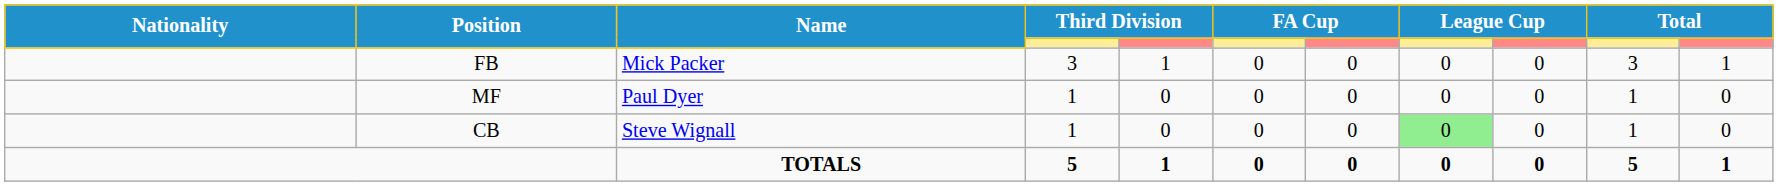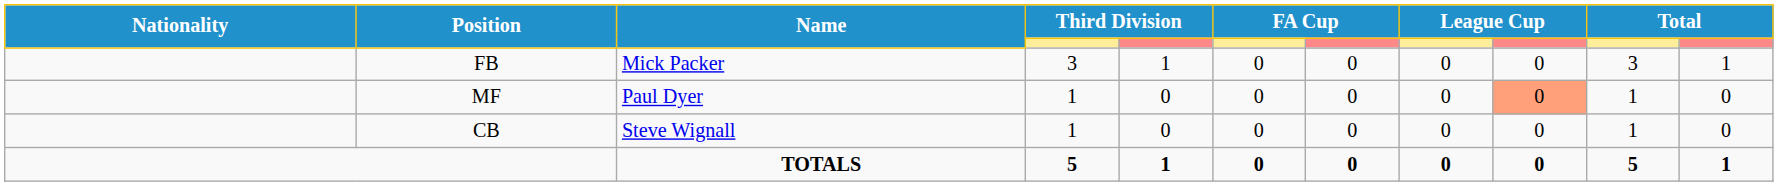(1539, 97) no background -> (1539, 97) lightsalmon background
(1446, 130) lightgreen background -> (1446, 130) no background
